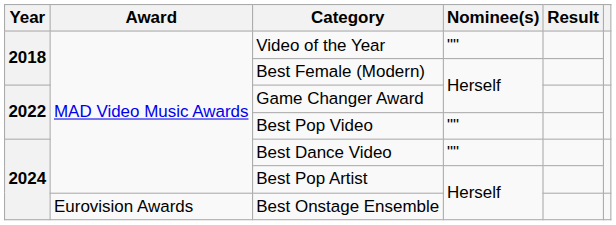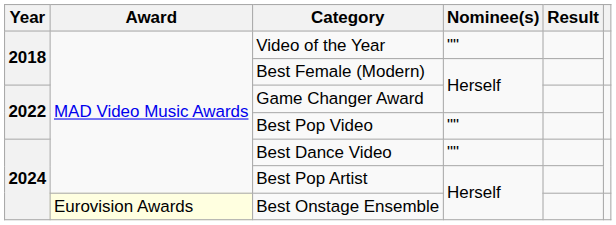(124, 206) no background -> (124, 206) lightyellow background
